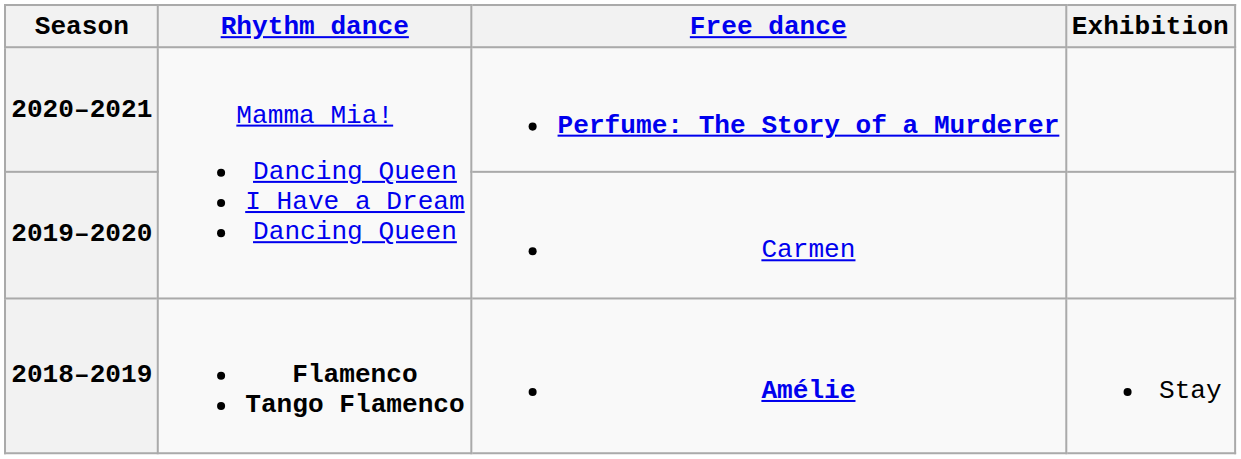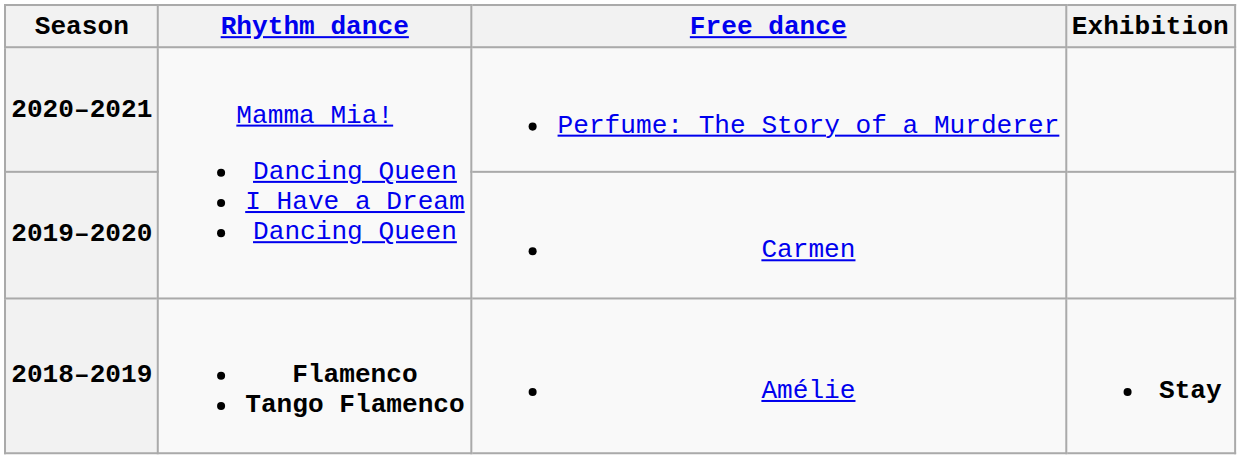(768, 125) bold -> (768, 125) normal
(768, 390) bold -> (768, 390) normal
(1150, 390) normal -> (1150, 390) bold
